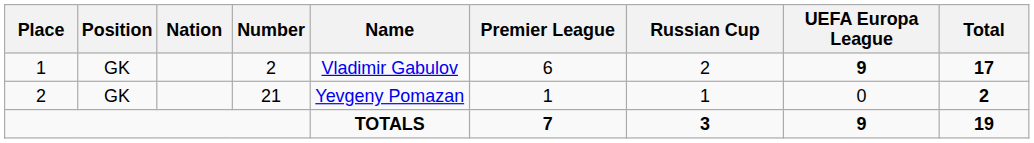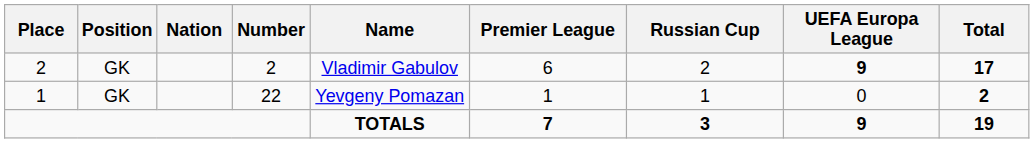(41, 67) 1 -> (41, 67) 2
(41, 96) 2 -> (41, 96) 1
(271, 96) 21 -> (271, 96) 22
